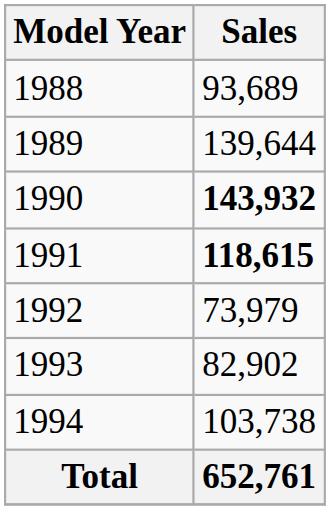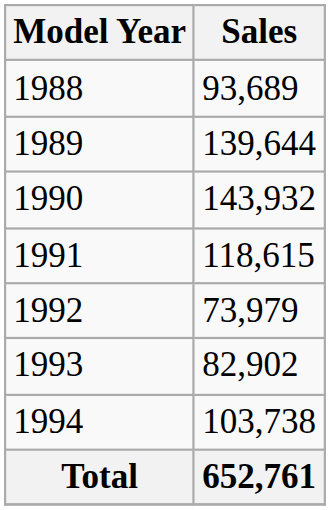(259, 198) bold -> (259, 198) normal
(258, 254) bold -> (258, 254) normal
